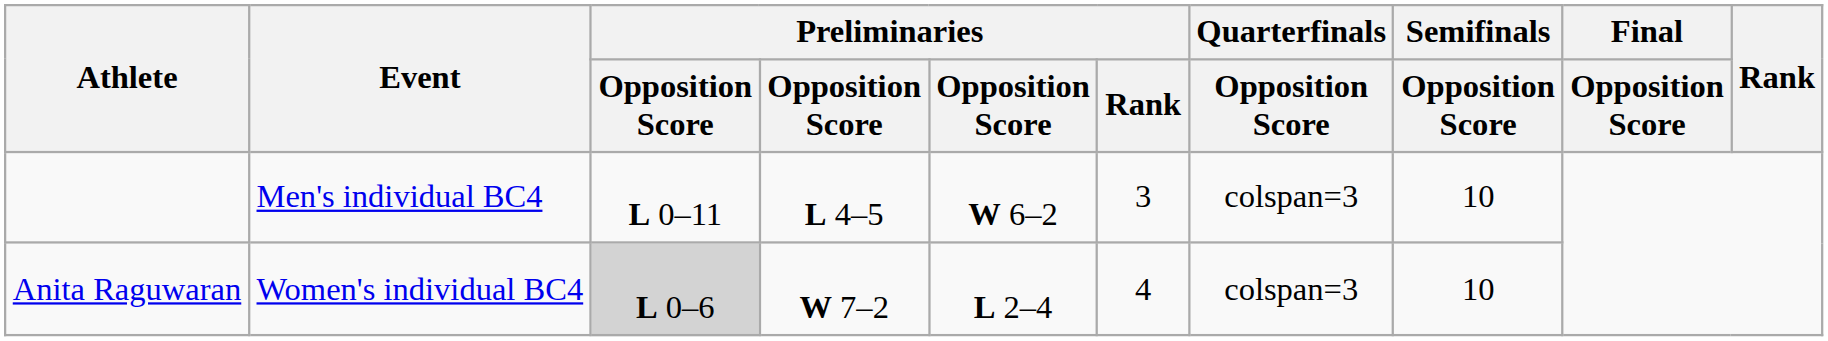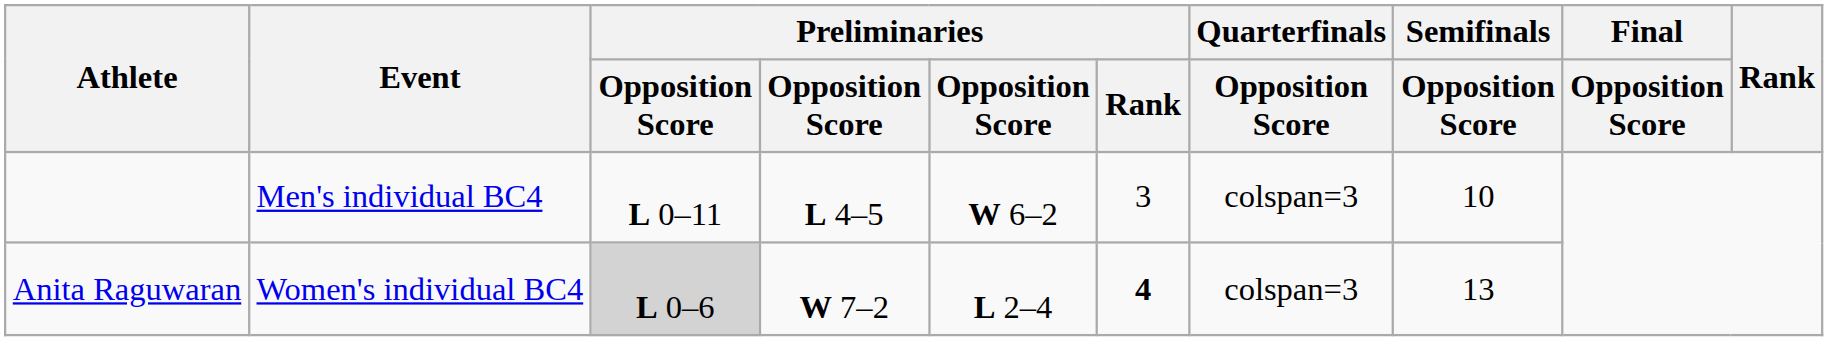(1143, 288) normal -> (1143, 288) bold
(1478, 288) 10 -> (1478, 288) 13
